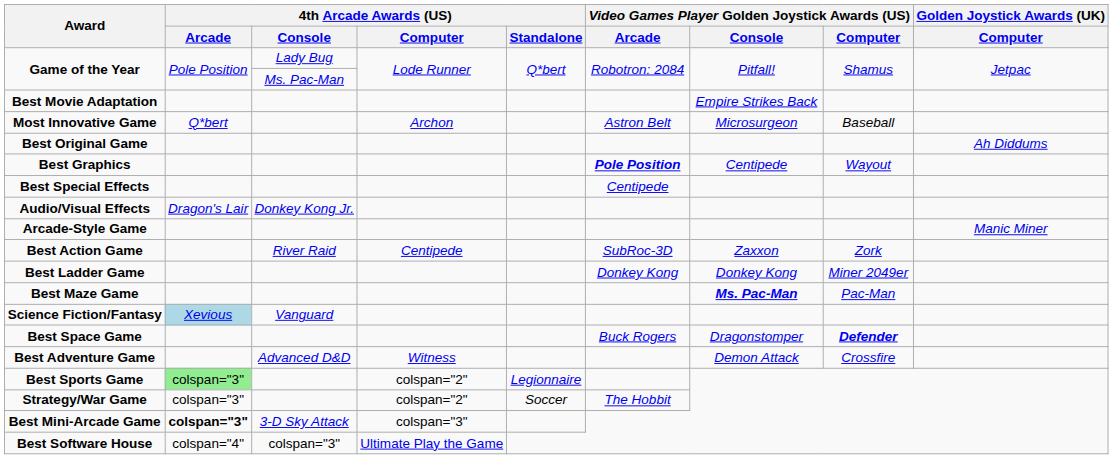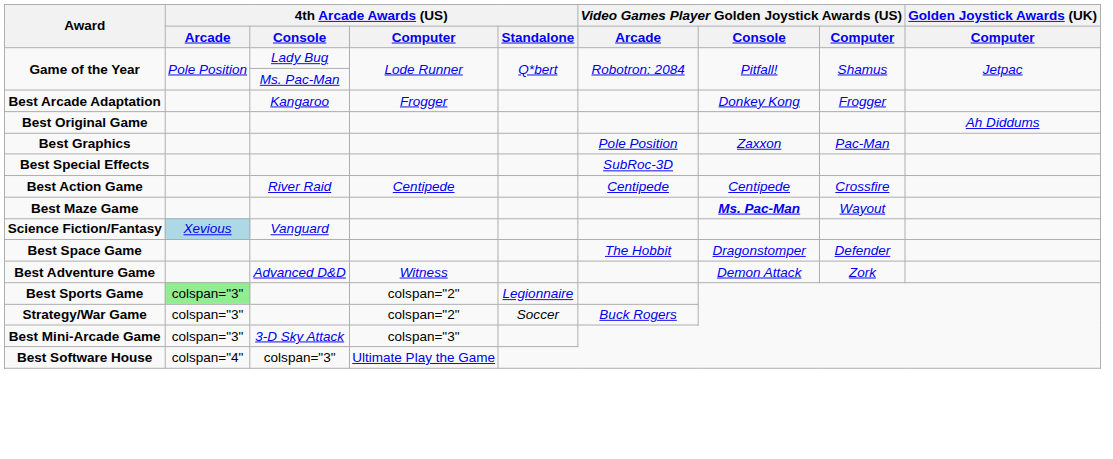+ row: (85, 101)
- row: (85, 101)
- row: (85, 122)
(638, 165) bold -> (638, 144) normal
(756, 165) Centipede -> (759, 144) Zaxxon
(868, 165) Wayout -> (862, 144) Pac-Man
(638, 187) Centipede -> (638, 165) SubRoc-3D
- row: (85, 208)
- row: (85, 229)
(638, 251) SubRoc-3D -> (638, 187) Centipede
(756, 251) Zaxxon -> (759, 187) Centipede
(868, 251) Zork -> (862, 187) Crossfire
- row: (85, 272)
(868, 294) Pac-Man -> (862, 208) Wayout
(638, 336) Buck Rogers -> (638, 251) The Hobbit
(868, 336) bold -> (862, 251) normal
(868, 358) Crossfire -> (862, 272) Zork
(638, 400) The Hobbit -> (638, 315) Buck Rogers
(208, 422) bold -> (208, 336) normal
